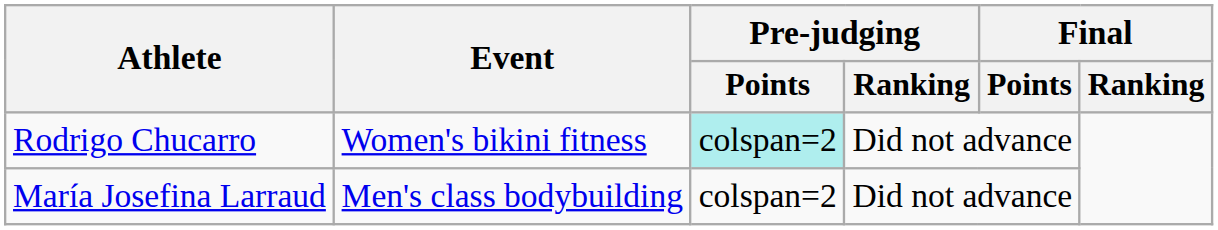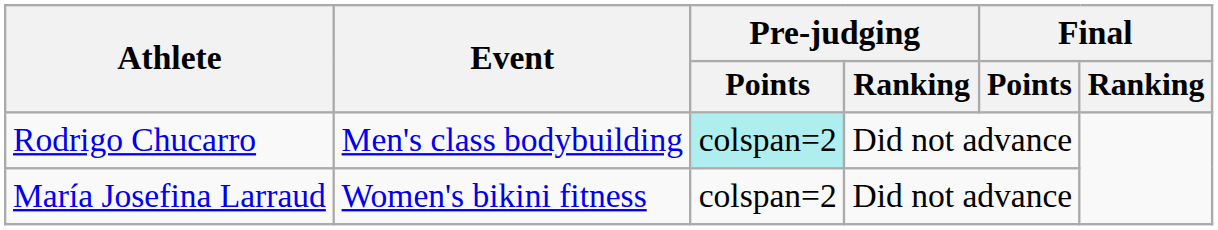(494, 140) Women's bikini fitness -> (512, 140) Men's class bodybuilding
(512, 195) Men's class bodybuilding -> (494, 195) Women's bikini fitness
